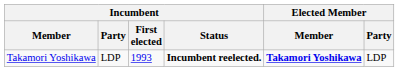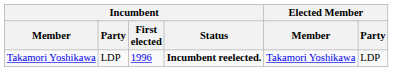(141, 58) 1993 -> (141, 58) 1996
(314, 58) bold -> (311, 58) normal
